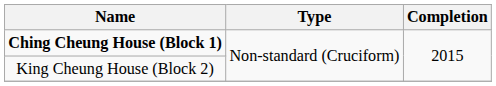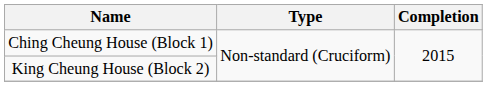(115, 42) bold -> (111, 42) normal
